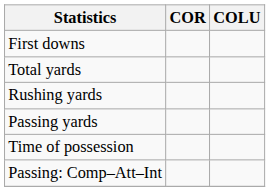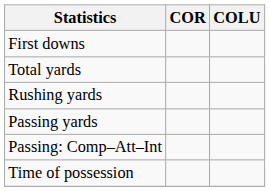rows swapped: (85, 173) <-> (71, 147)
